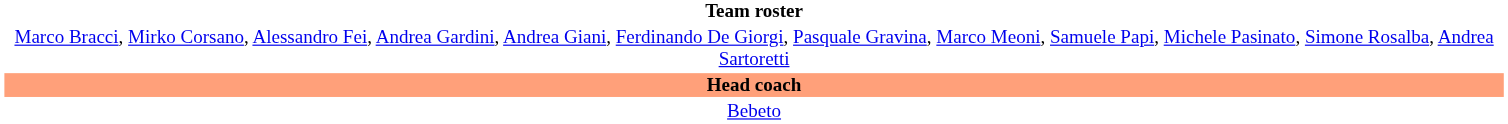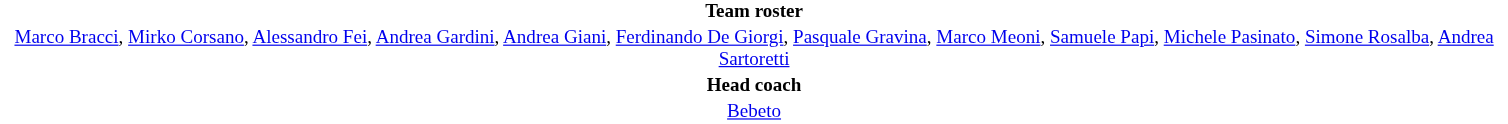(754, 84) lightsalmon background -> (754, 84) no background
